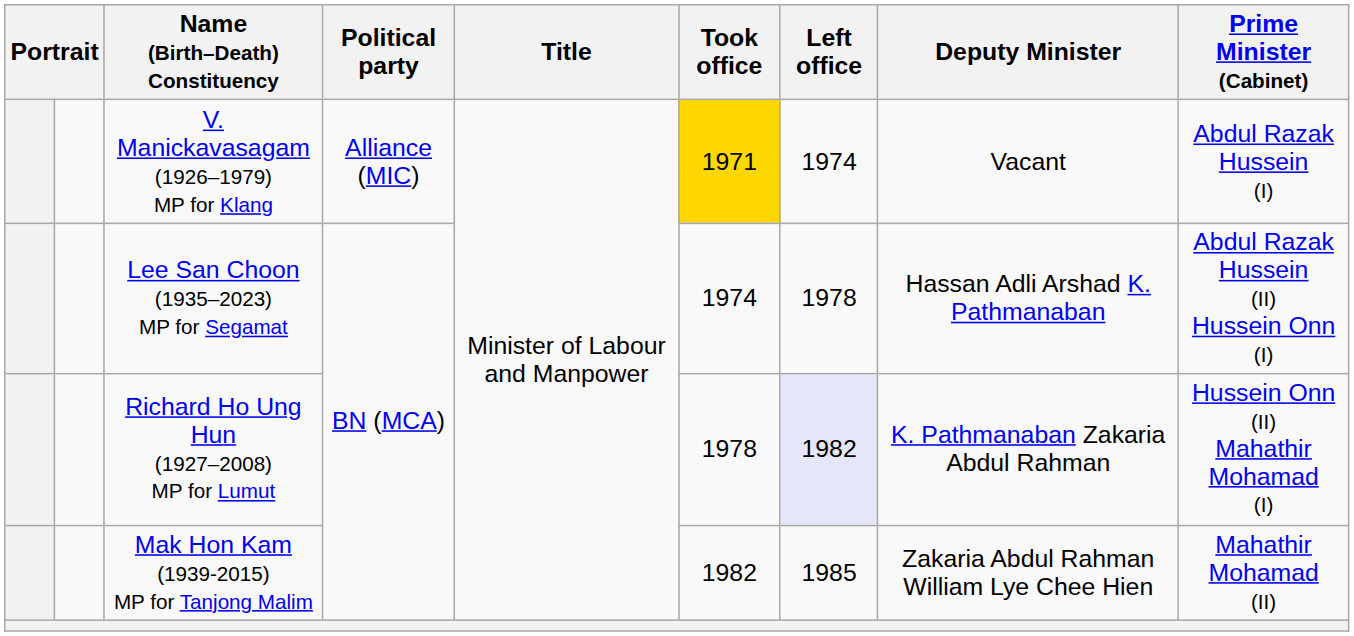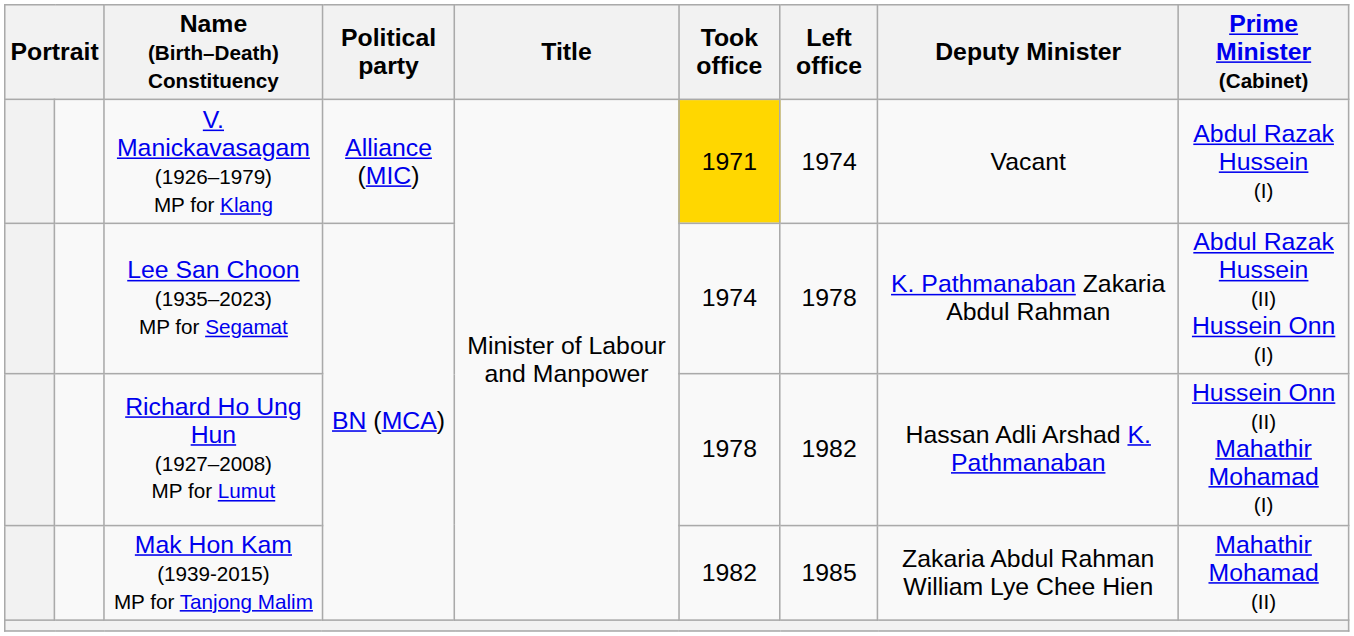(1028, 298) Hassan Adli Arshad K. Pathmanaban -> (1028, 298) K. Pathmanaban Zakaria Abdul Rahman
(829, 449) lavender background -> (829, 449) no background
(1028, 449) K. Pathmanaban Zakaria Abdul Rahman -> (1028, 449) Hassan Adli Arshad K. Pathmanaban
